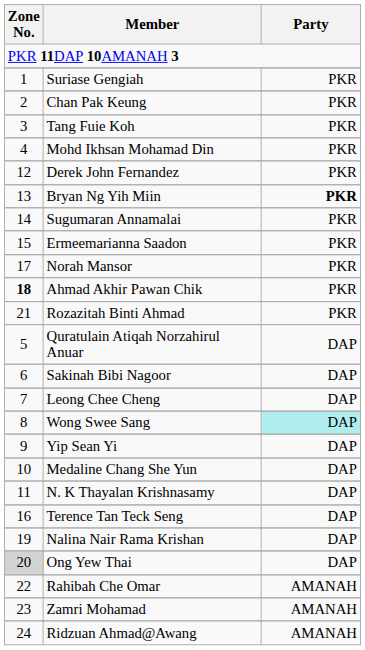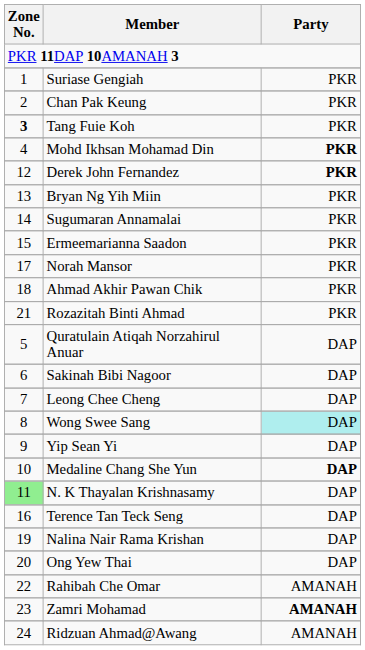(24, 126) normal -> (24, 126) bold
(343, 149) normal -> (341, 149) bold
(343, 172) normal -> (341, 172) bold
(341, 196) bold -> (343, 196) normal
(24, 289) bold -> (24, 289) normal
(342, 469) normal -> (342, 469) bold
(24, 492) no background -> (24, 492) lightgreen background
(24, 562) lightgrey background -> (24, 562) no background
(324, 609) normal -> (323, 609) bold
